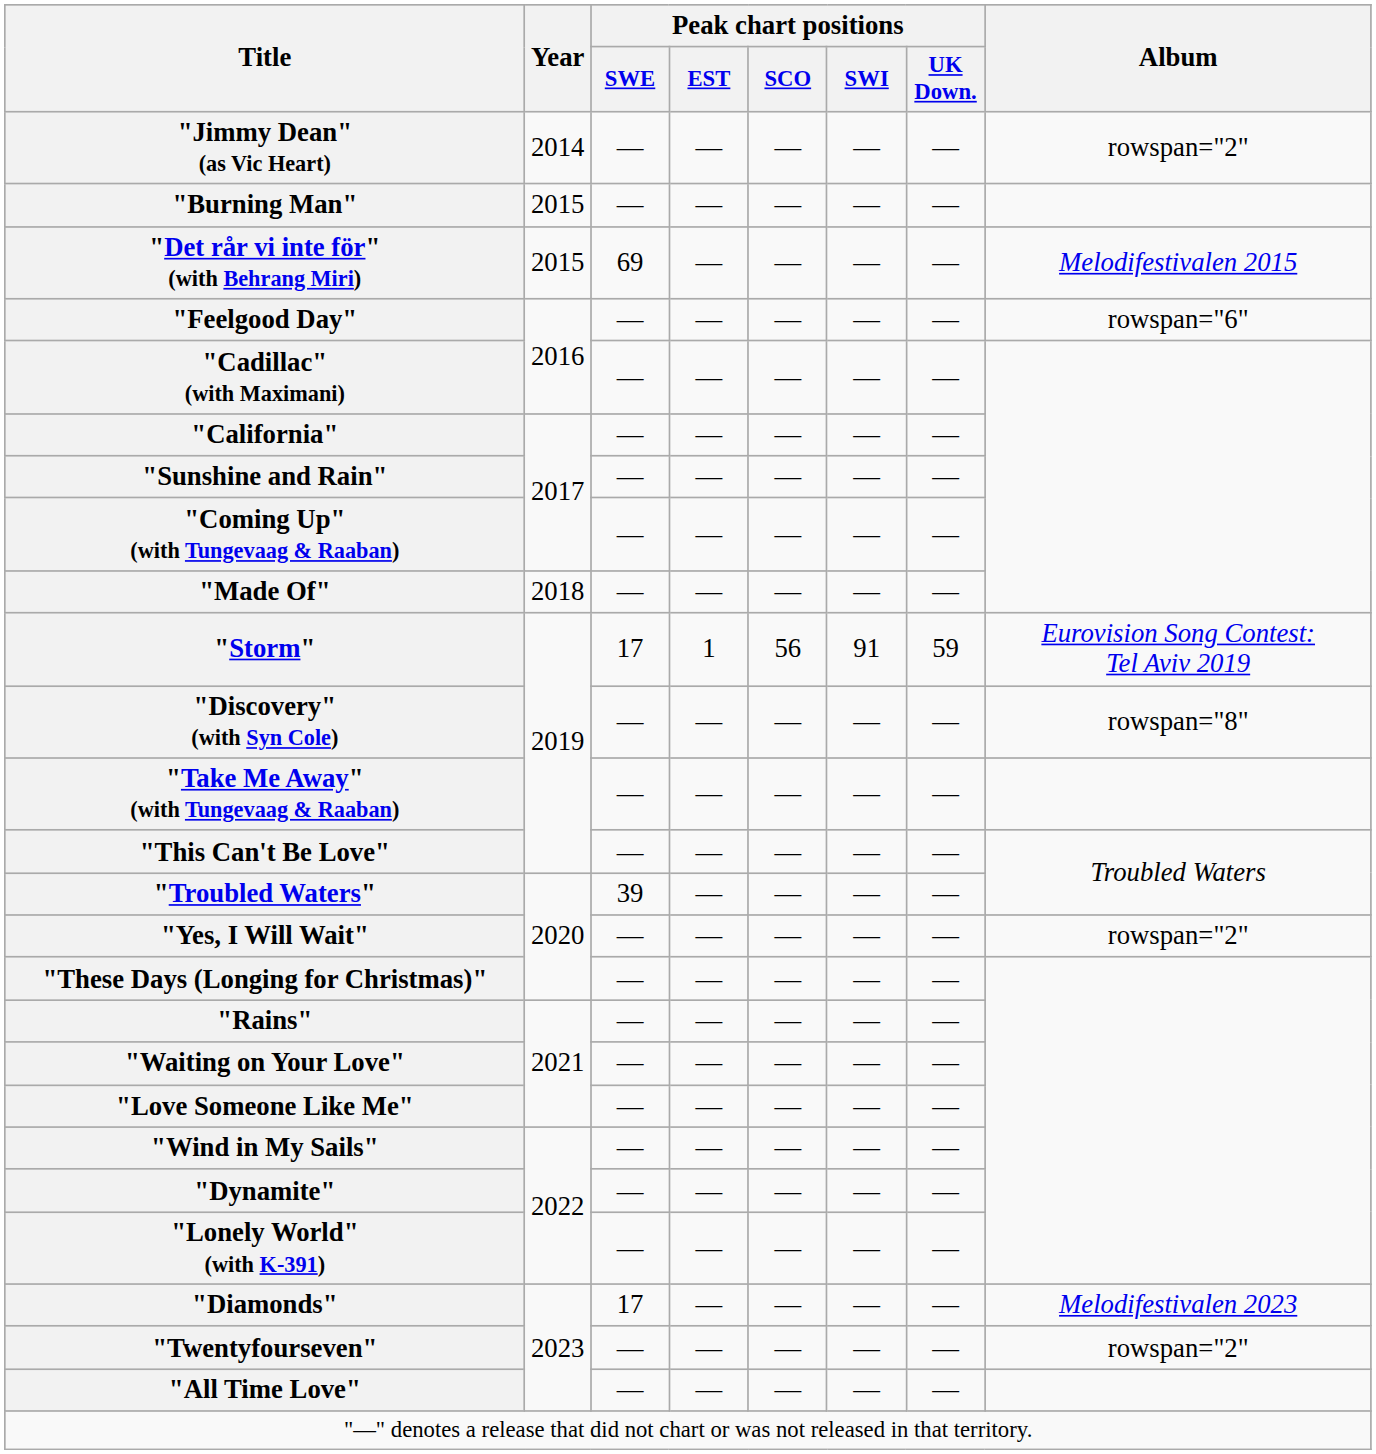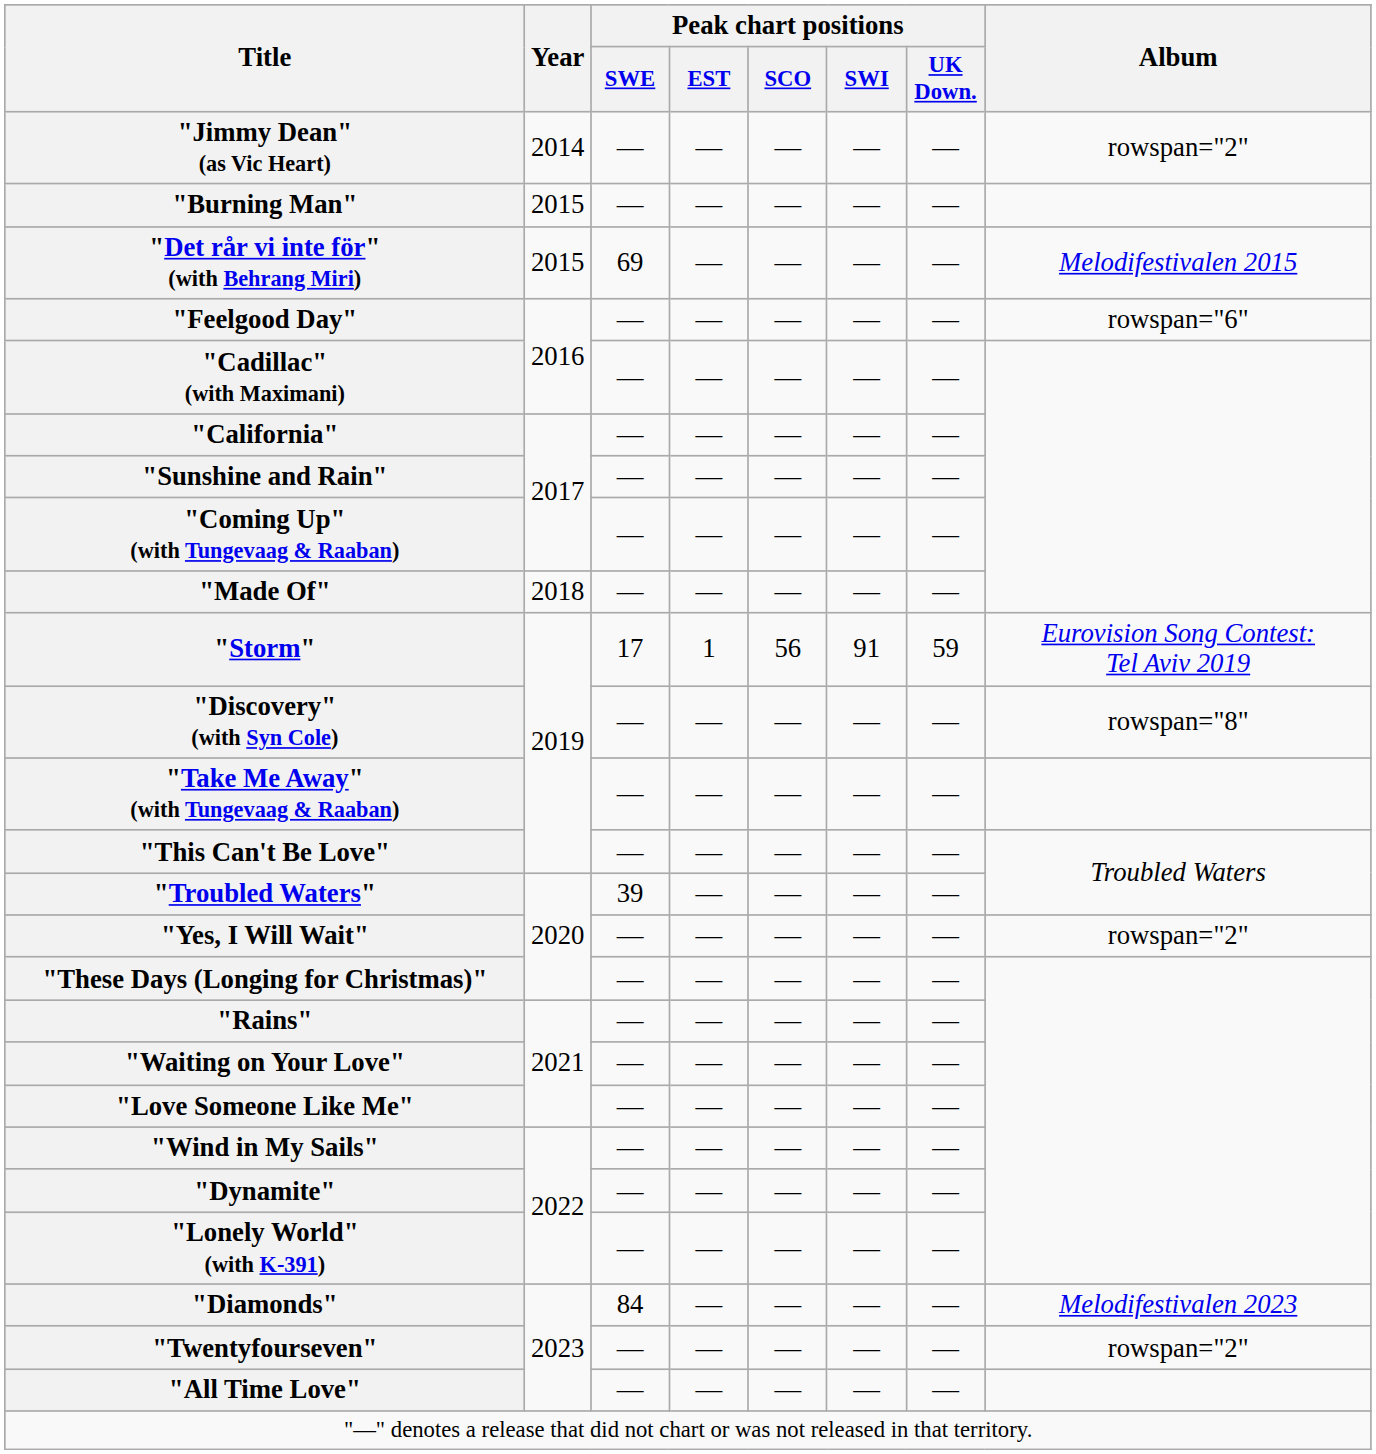(630, 1305) 17 -> (630, 1305) 84
